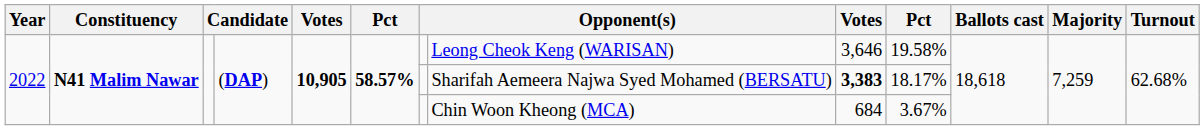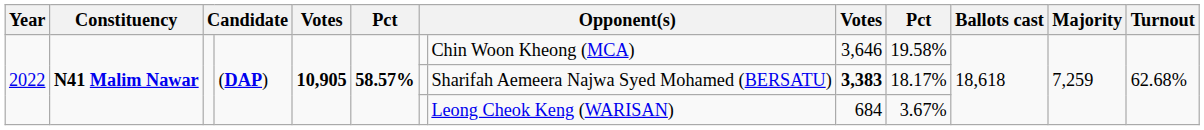(553, 49) Leong Cheok Keng (WARISAN) -> (533, 49) Chin Woon Kheong (MCA)
(533, 109) Chin Woon Kheong (MCA) -> (553, 109) Leong Cheok Keng (WARISAN)
